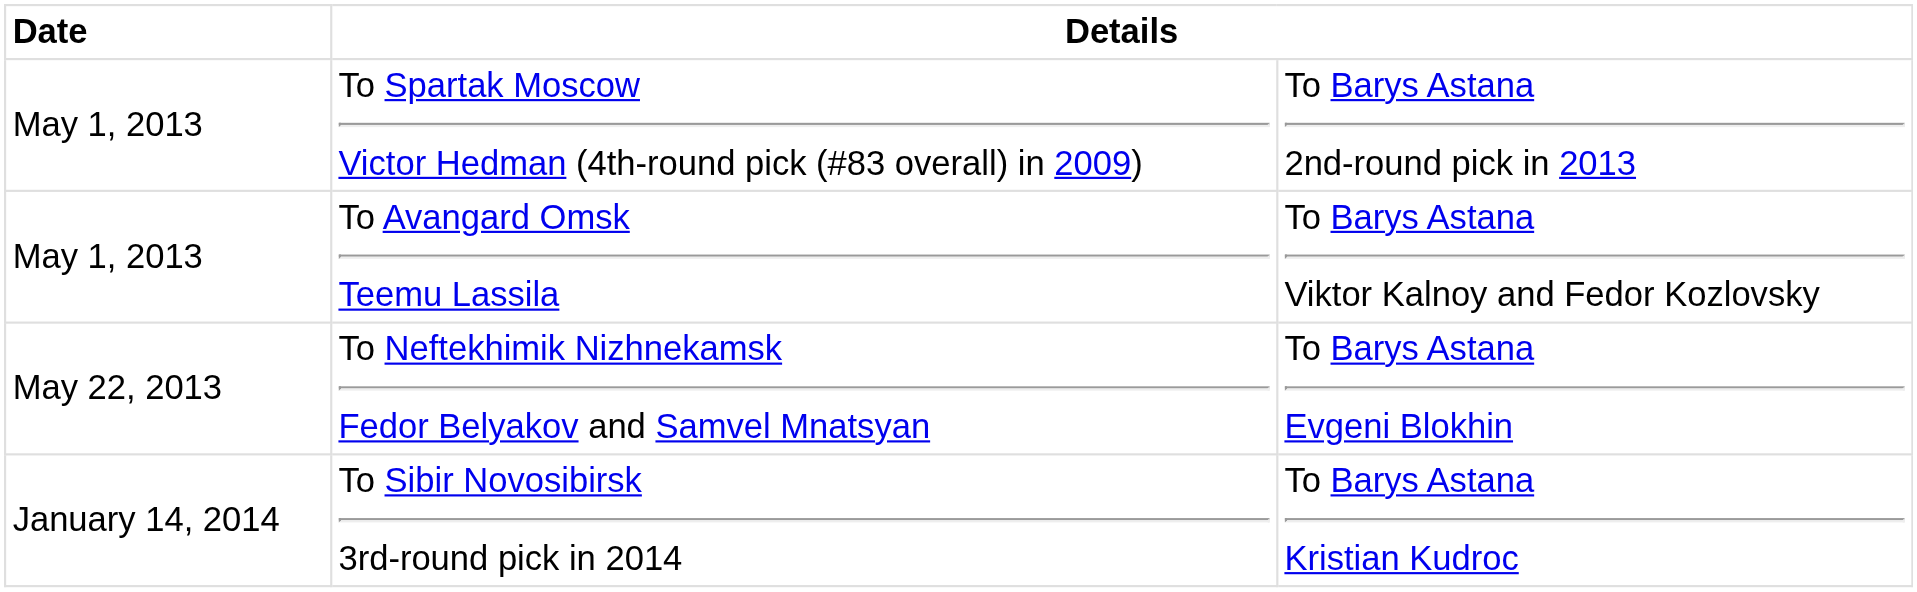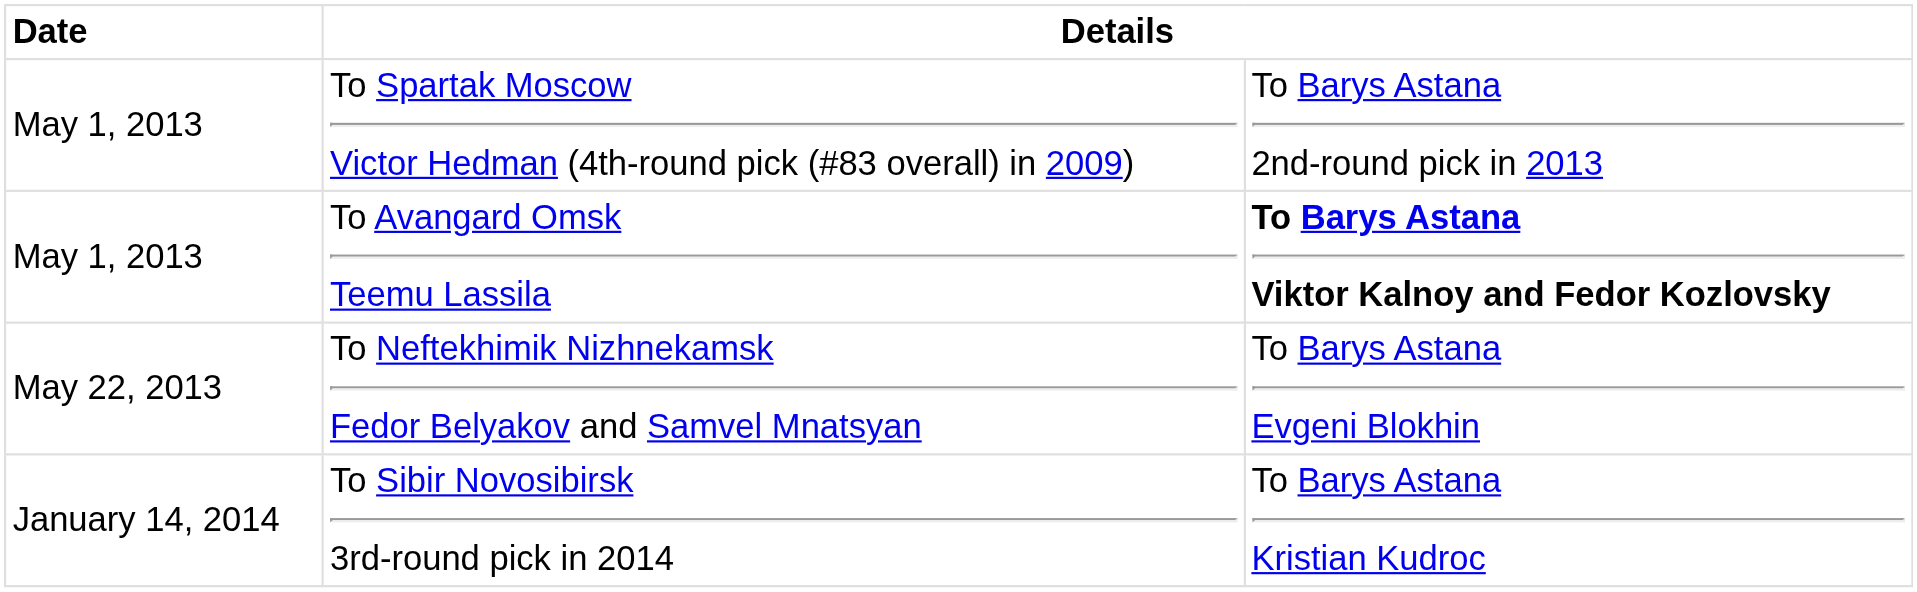(1595, 256) normal -> (1578, 256) bold
